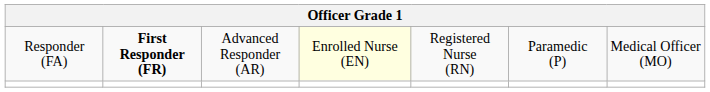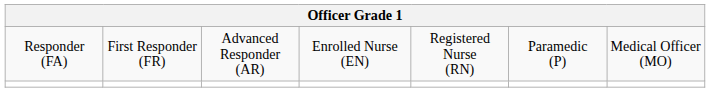(152, 53) bold -> (152, 53) normal
(355, 53) lightyellow background -> (355, 53) no background
